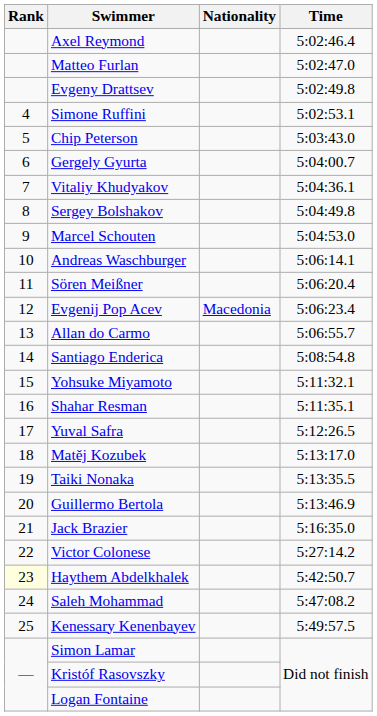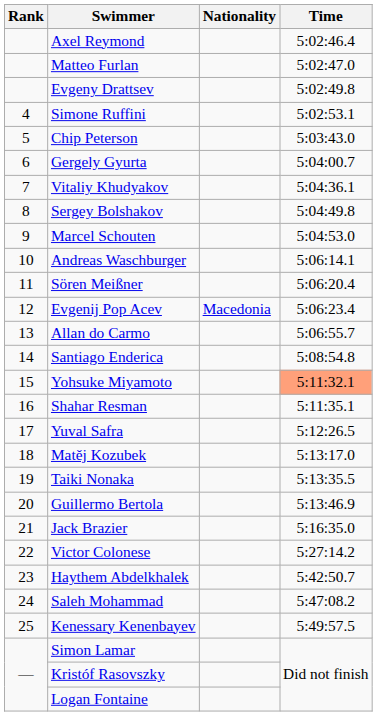(326, 382) no background -> (326, 382) lightsalmon background
(26, 576) lightyellow background -> (26, 576) no background
